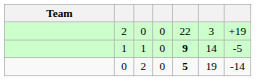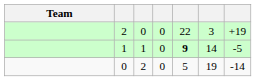(185, 66) bold -> (185, 66) normal
